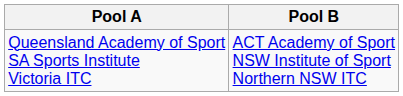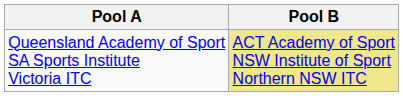(314, 60) no background -> (314, 60) khaki background
